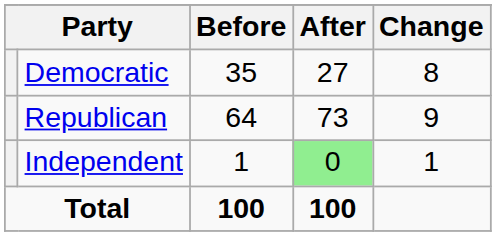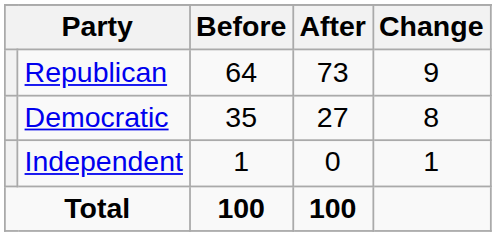rows swapped: (96, 117) <-> (97, 72)
(333, 162) lightgreen background -> (333, 162) no background
